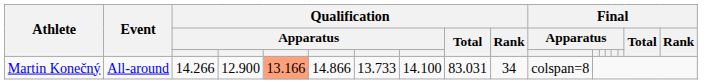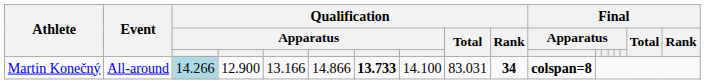(195, 68) no background -> (195, 68) lightblue background
(286, 68) lightsalmon background -> (286, 68) no background
(377, 68) normal -> (377, 68) bold
(509, 68) normal -> (509, 68) bold
(560, 68) normal -> (561, 68) bold
